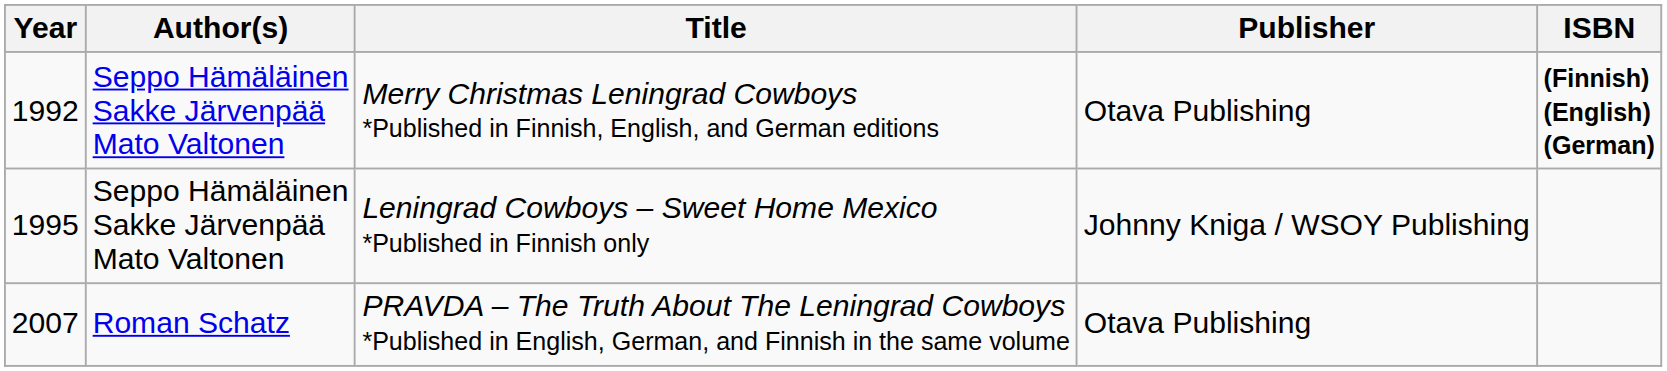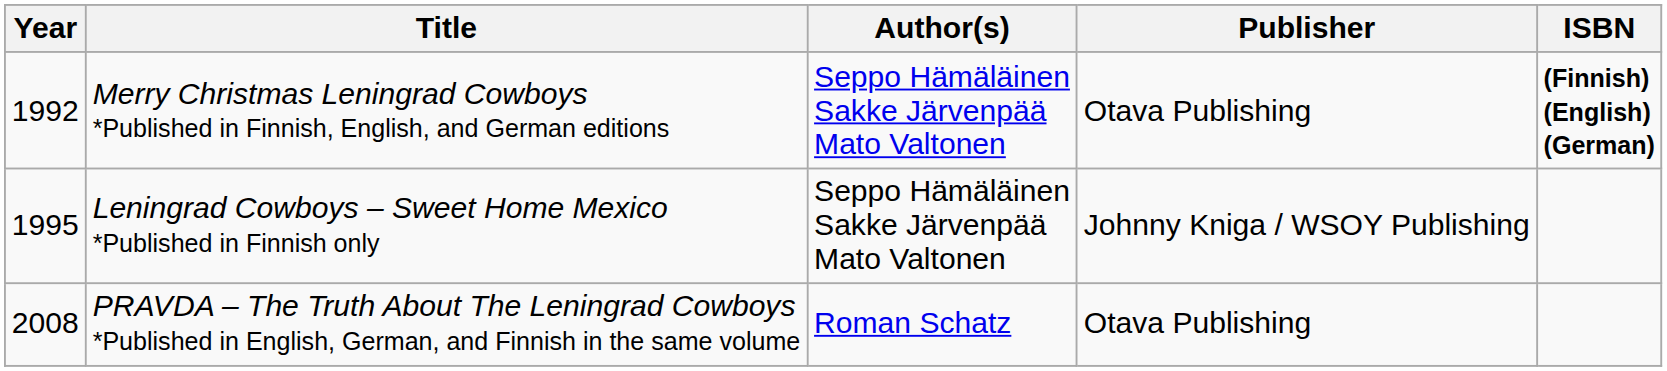columns swapped: (716, 28) <-> (221, 28)
(45, 323) 2007 -> (45, 323) 2008
